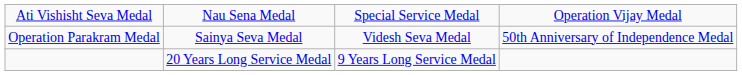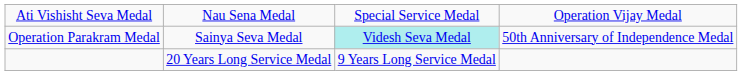(417, 37) no background -> (417, 37) paleturquoise background
